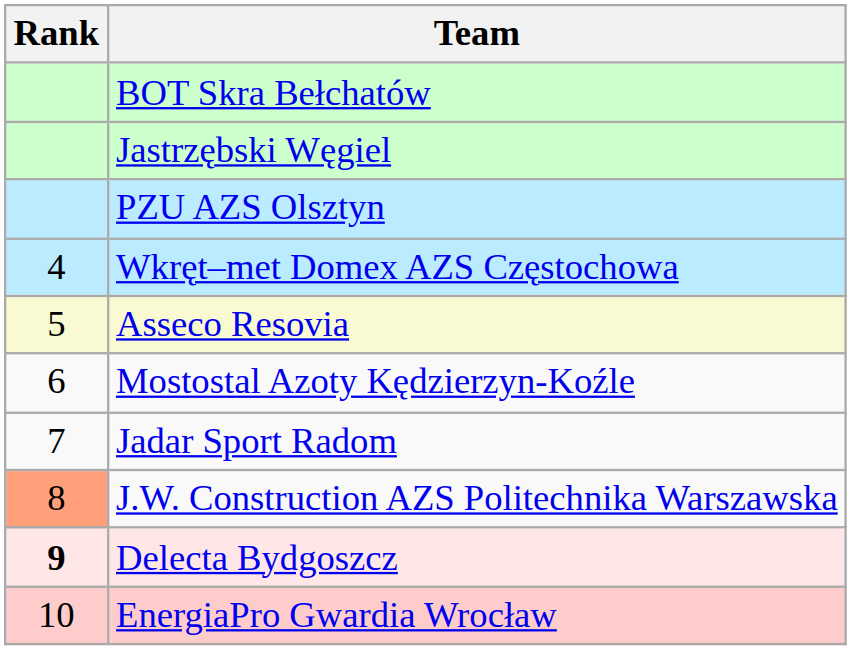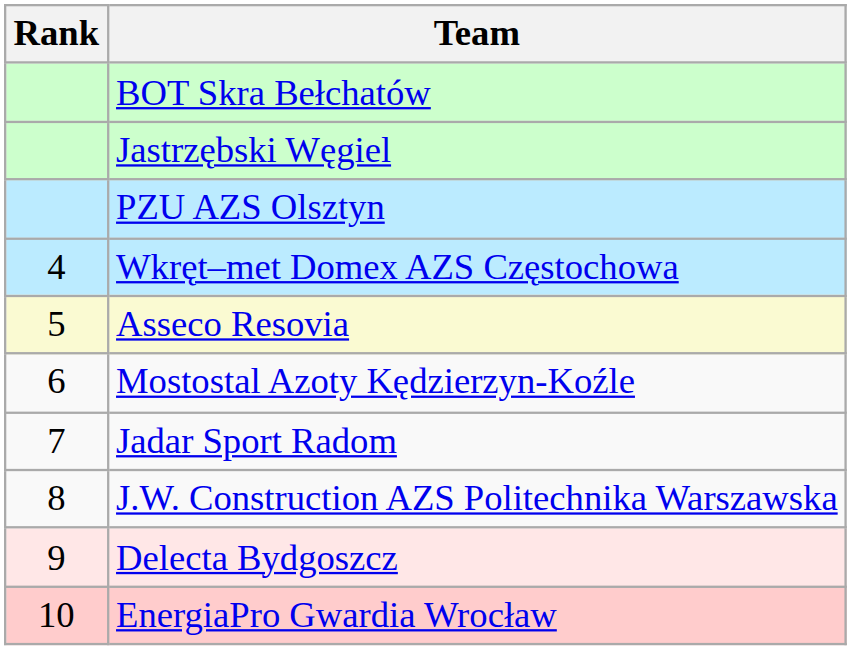(56, 498) lightsalmon background -> (56, 498) no background
(56, 556) bold -> (56, 556) normal
